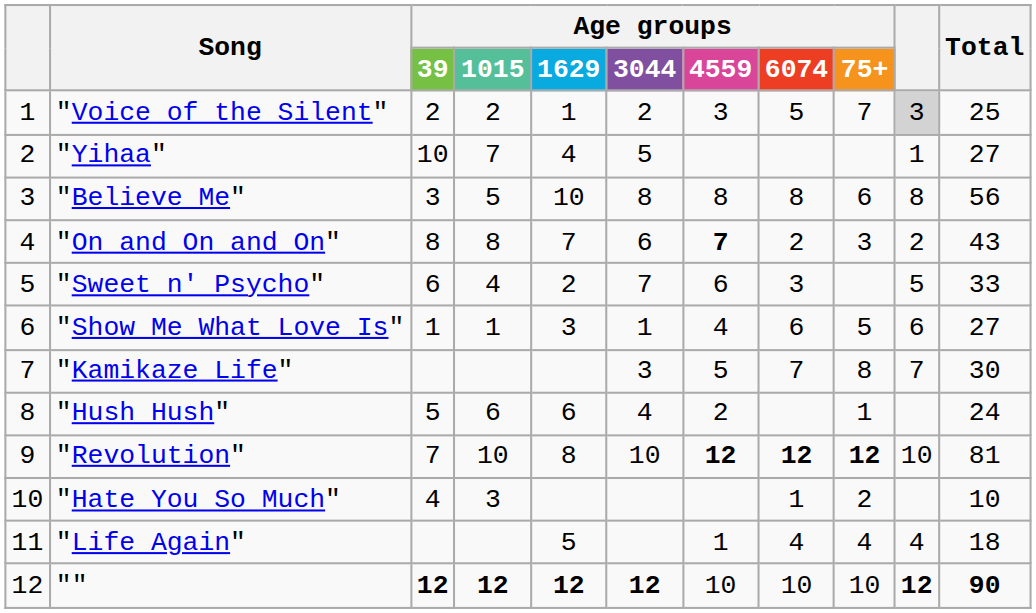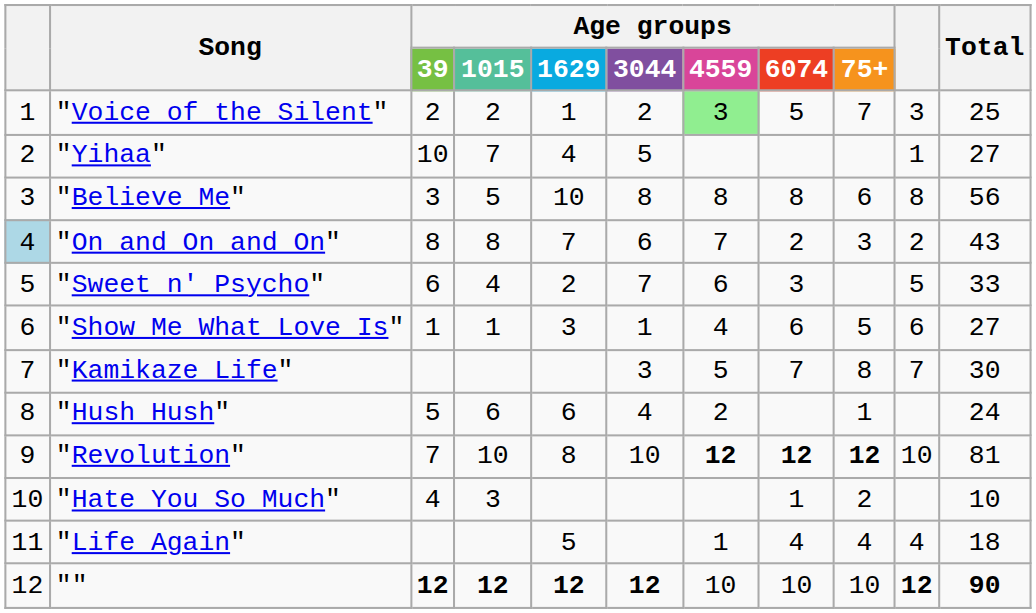(721, 113) no background -> (721, 113) lightgreen background
(917, 113) lightgrey background -> (917, 113) no background
(27, 242) no background -> (27, 242) lightblue background
(721, 242) bold -> (721, 242) normal
